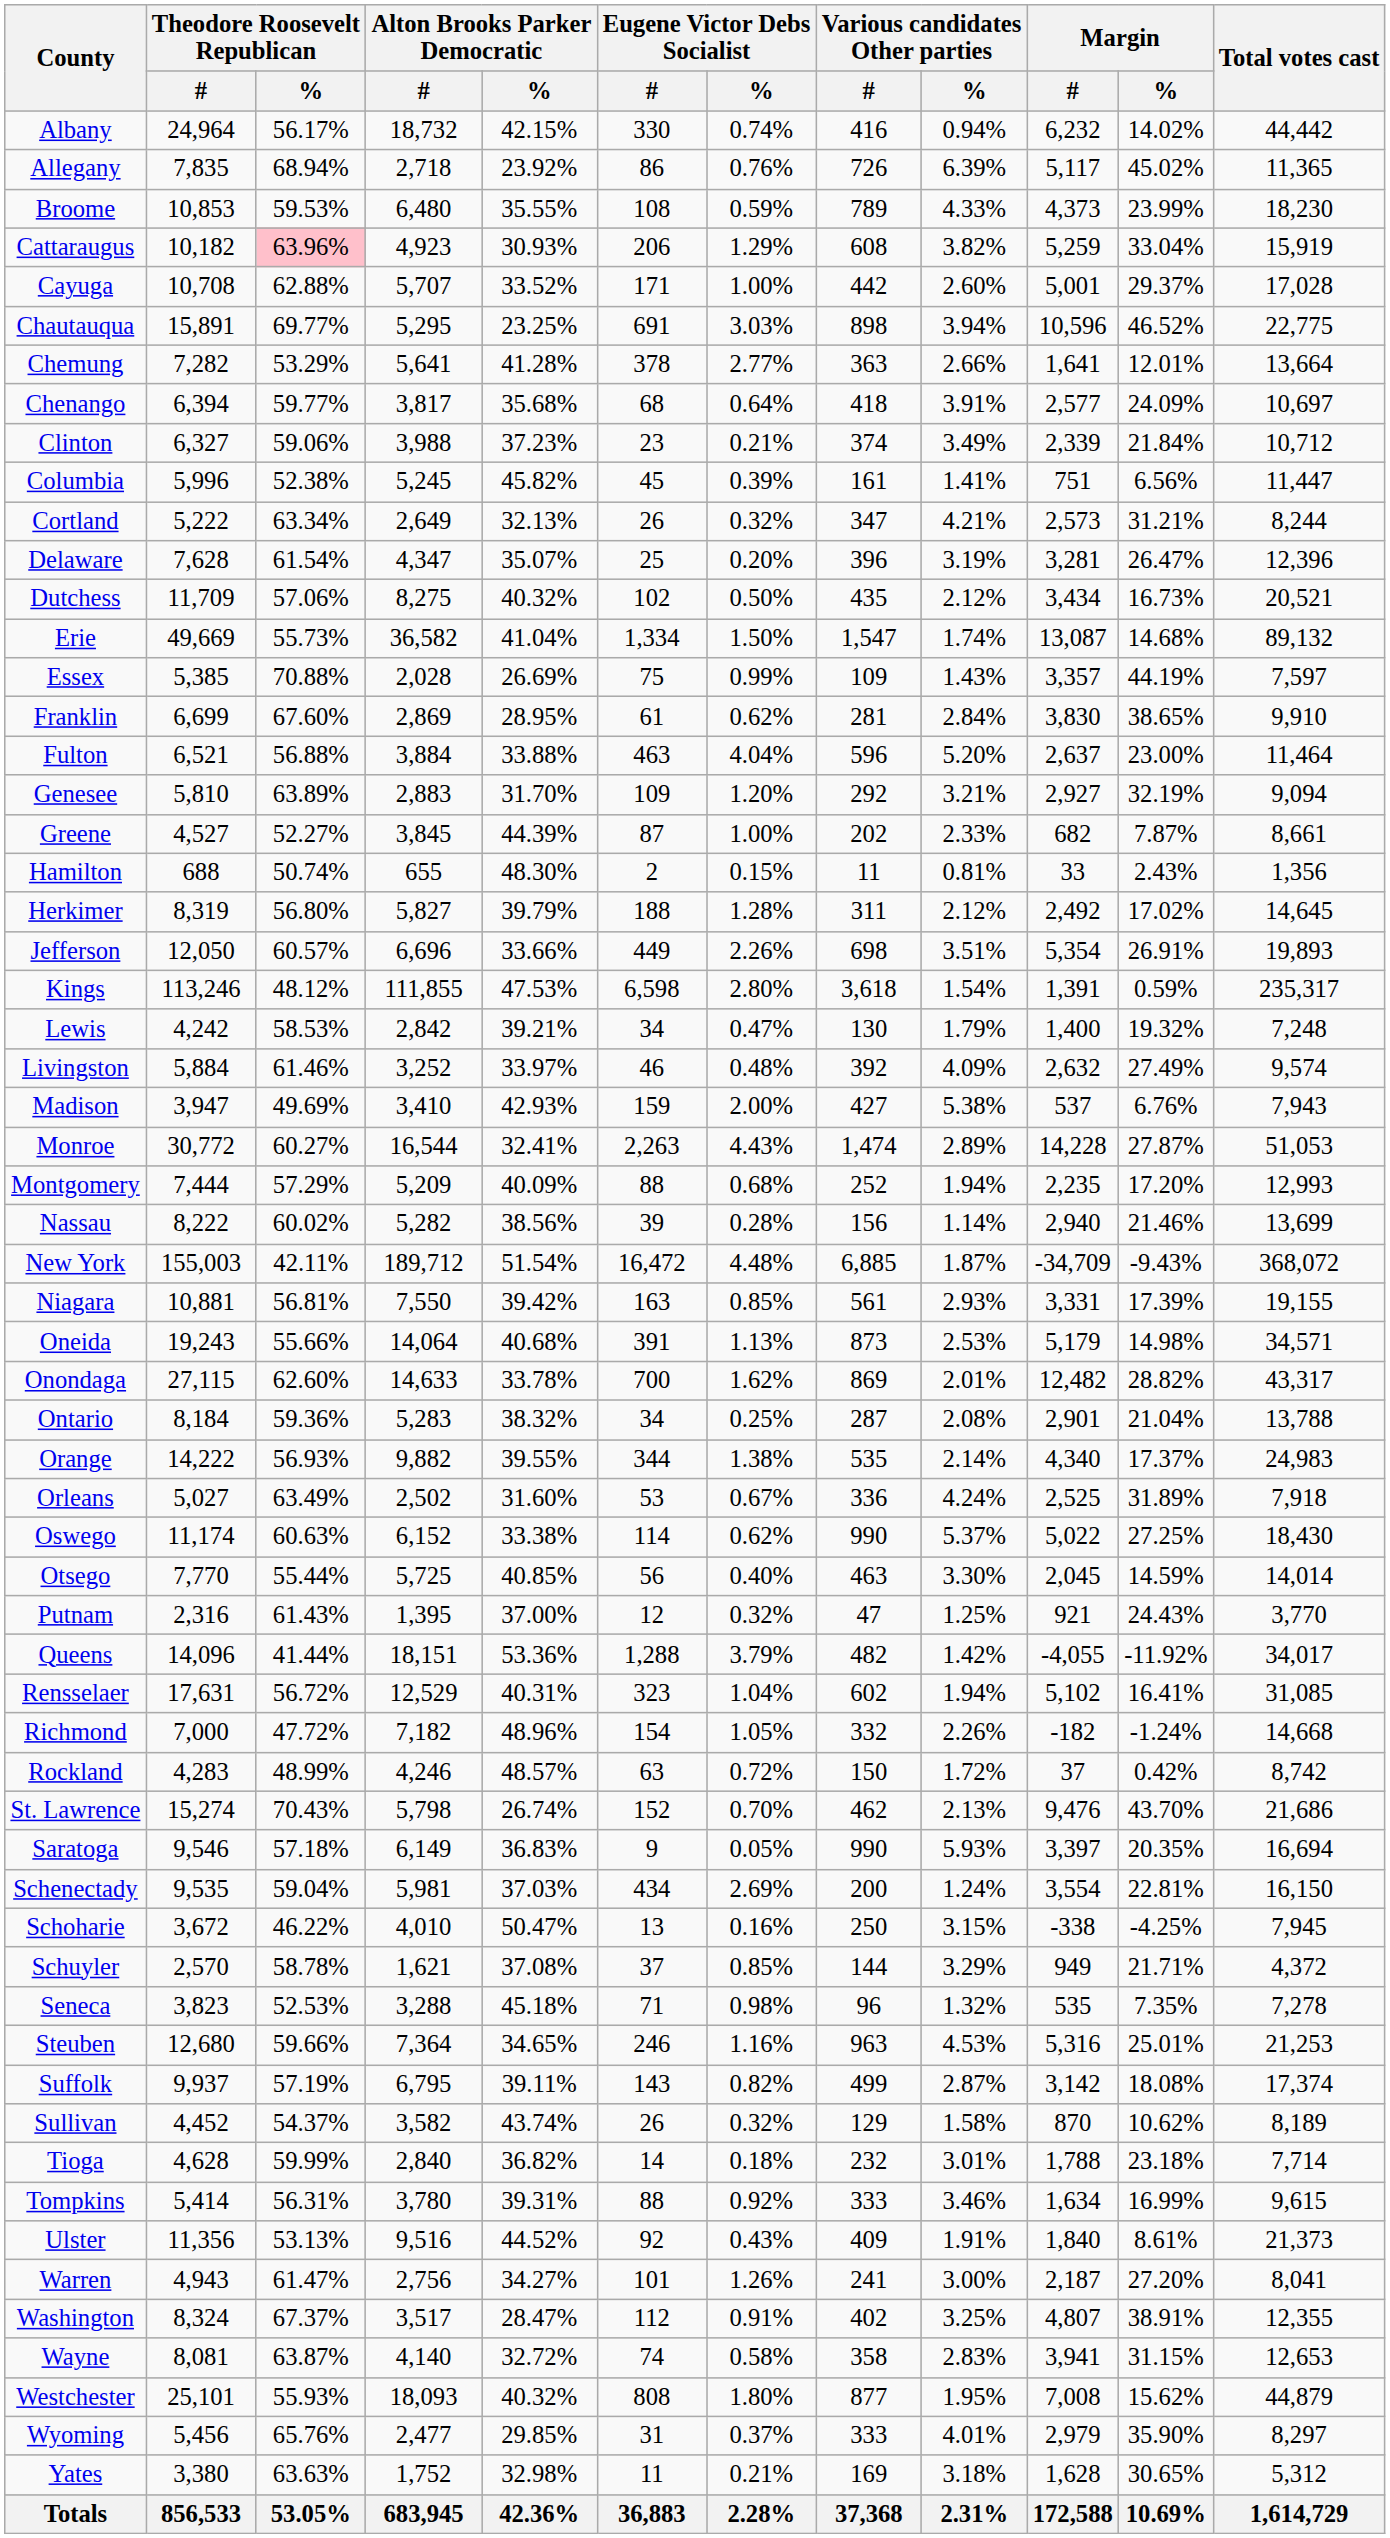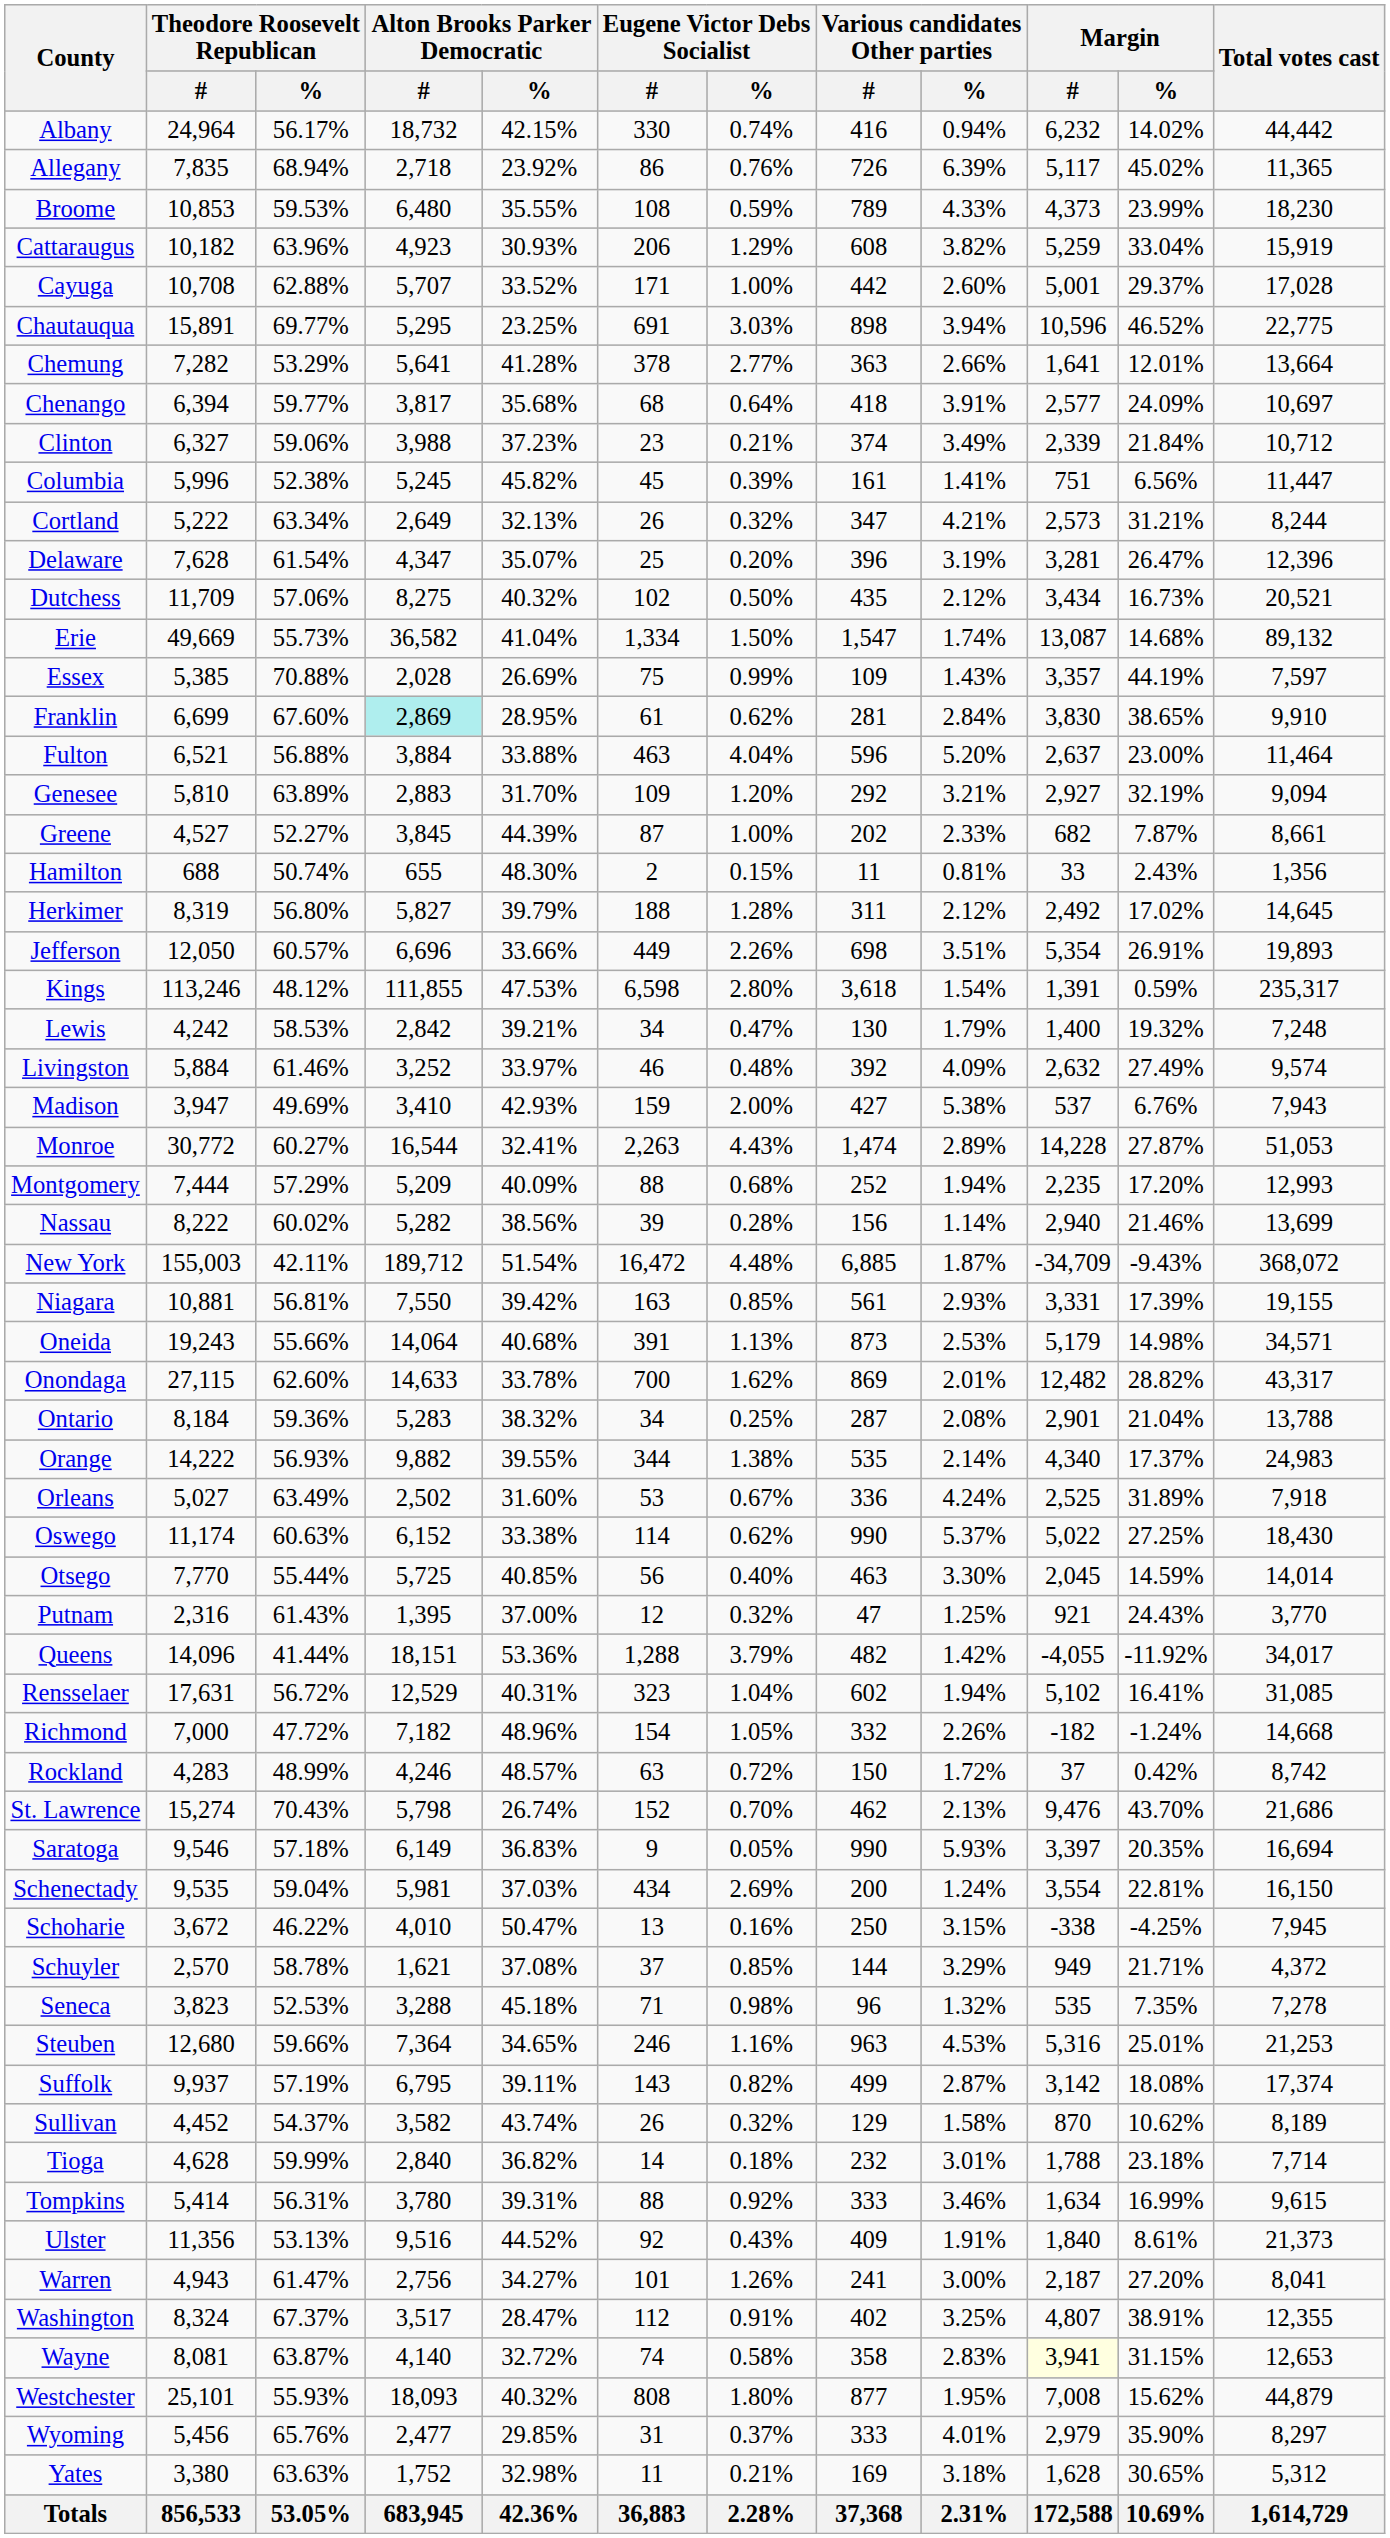(311, 247) pink background -> (311, 247) no background
(424, 716) no background -> (424, 716) paleturquoise background
(1073, 2357) no background -> (1073, 2357) lightyellow background
